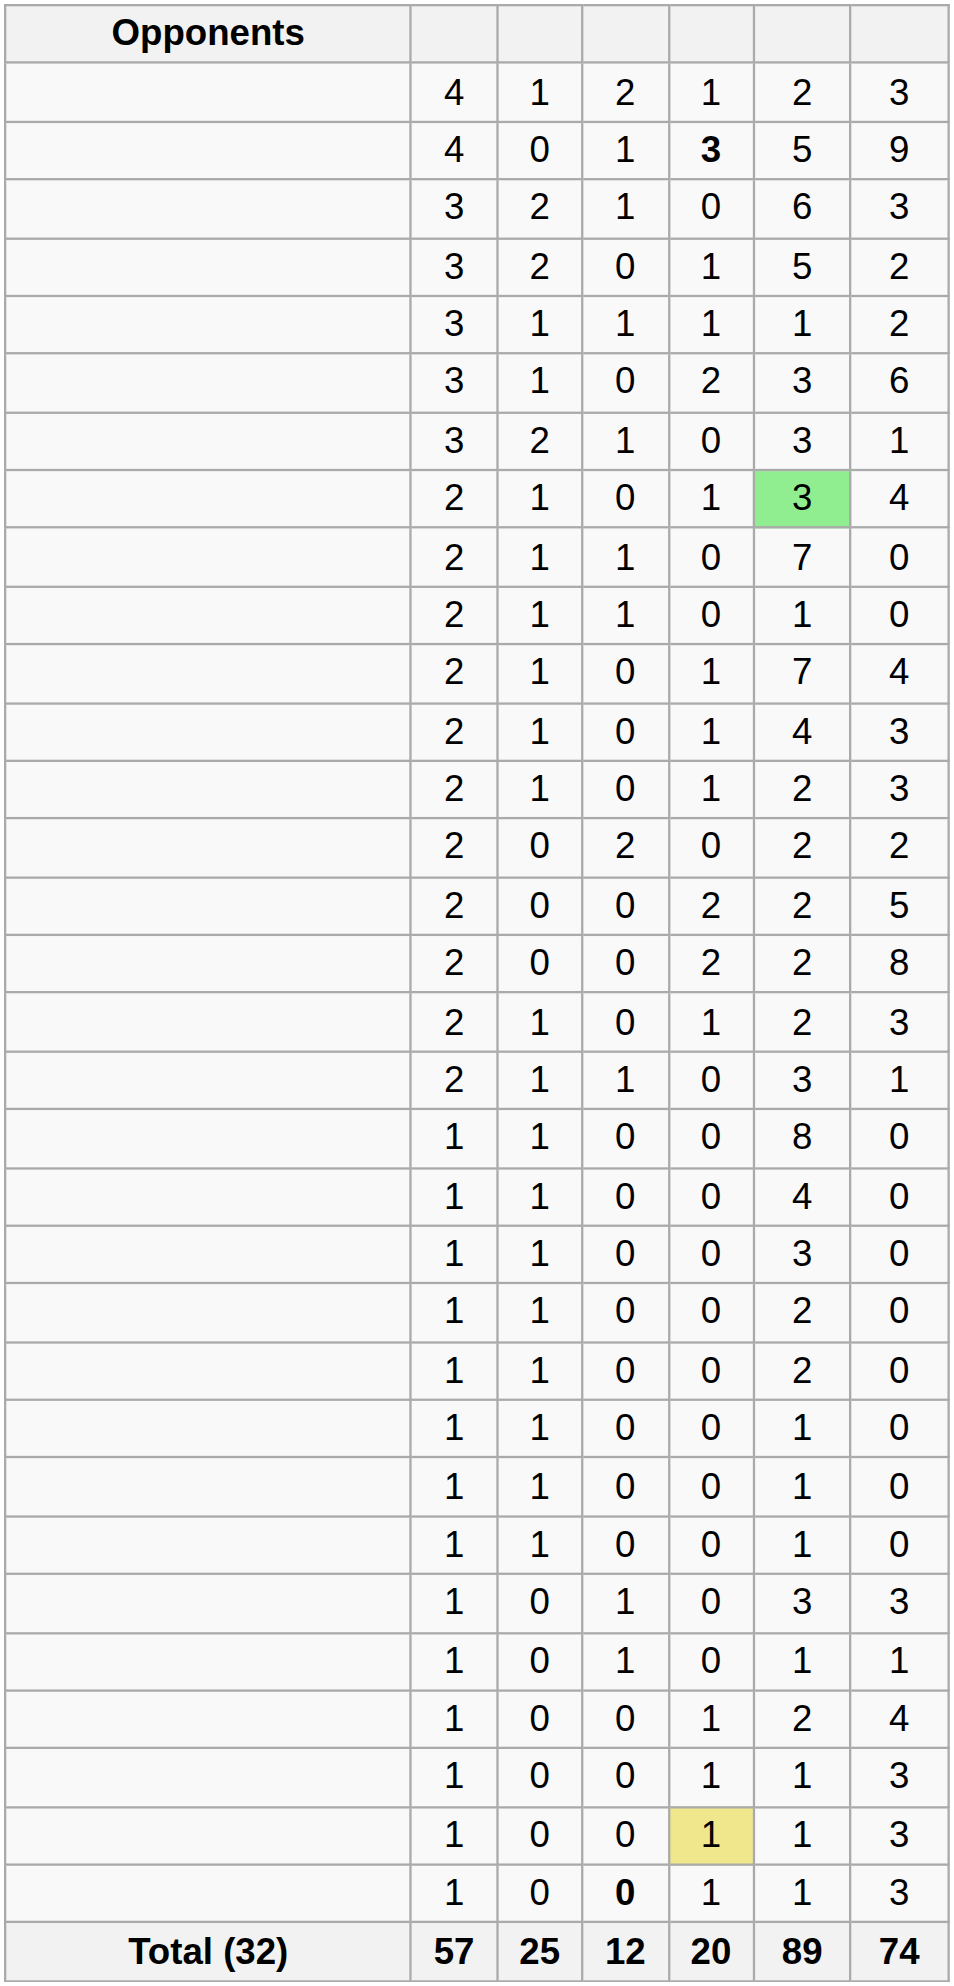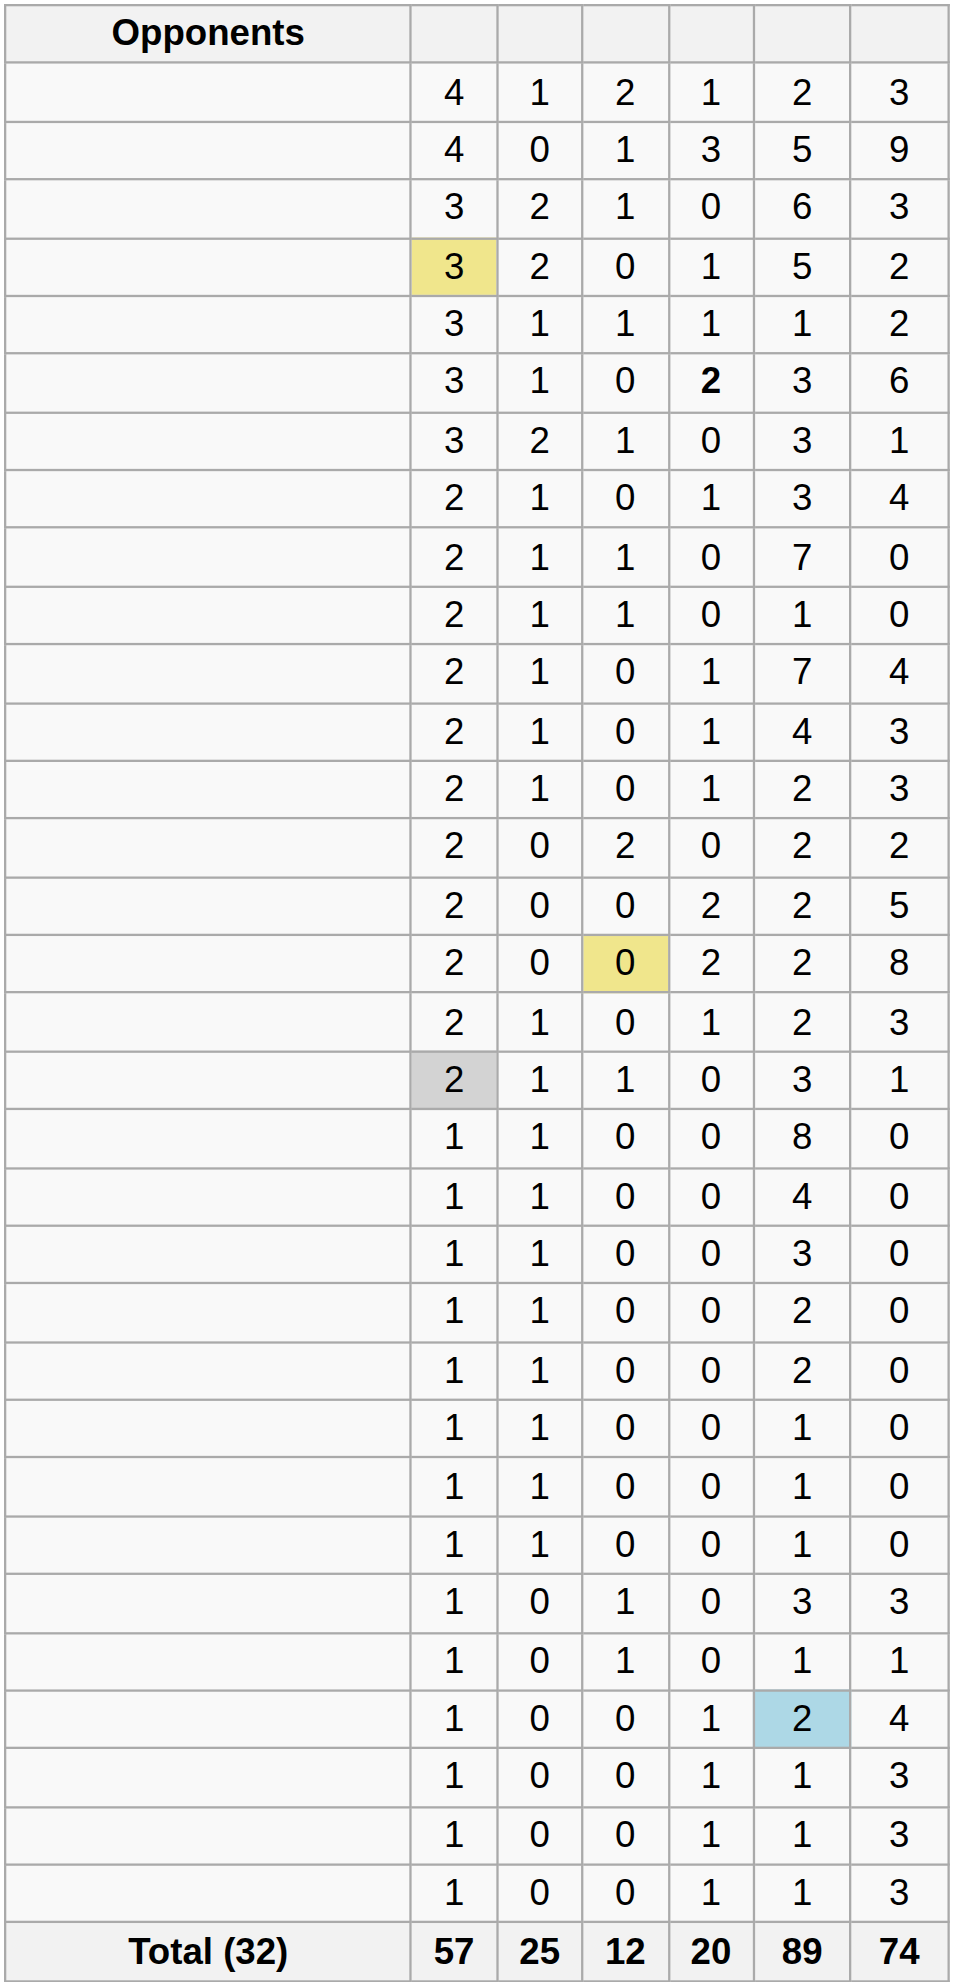(711, 149) bold -> (711, 149) normal
(454, 265) no background -> (454, 265) khaki background
(711, 382) normal -> (711, 382) bold
(802, 498) lightgreen background -> (802, 498) no background
(625, 963) no background -> (625, 963) khaki background
(454, 1079) no background -> (454, 1079) lightgrey background
(802, 1718) no background -> (802, 1718) lightblue background
(711, 1834) khaki background -> (711, 1834) no background
(625, 1893) bold -> (625, 1893) normal
